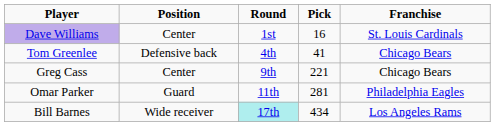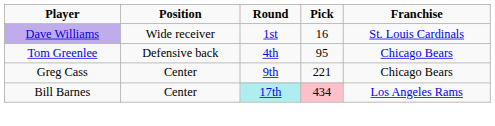(179, 33) Center -> (180, 33) Wide receiver
(319, 53) 41 -> (322, 53) 95
- row: (62, 92)
(179, 111) Wide receiver -> (180, 92) Center
(319, 111) no background -> (322, 92) pink background
